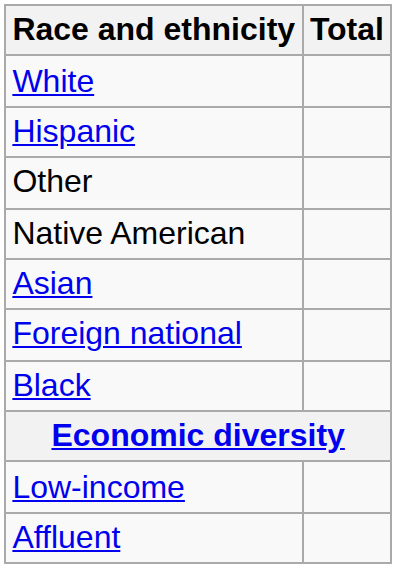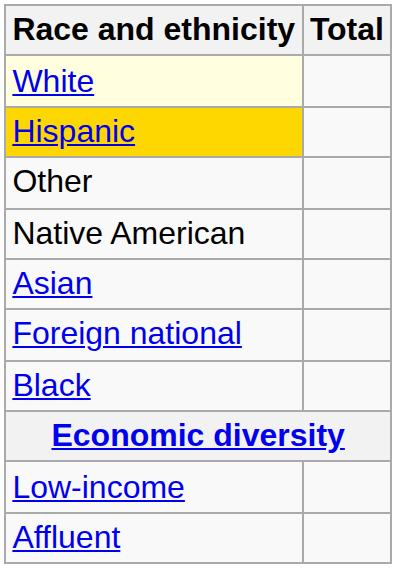(53, 80) no background -> (53, 80) lightyellow background
(74, 131) no background -> (74, 131) gold background
